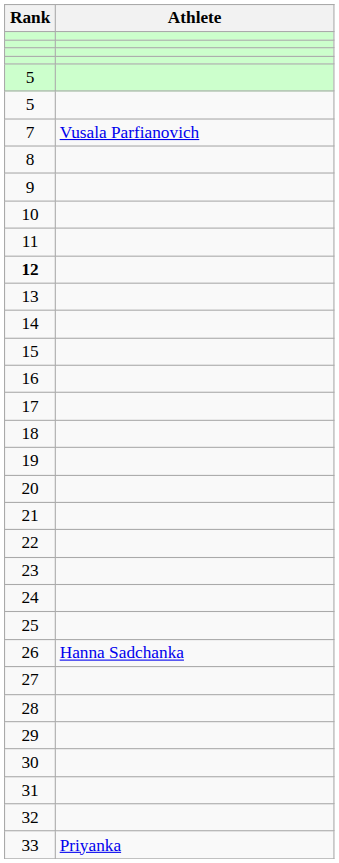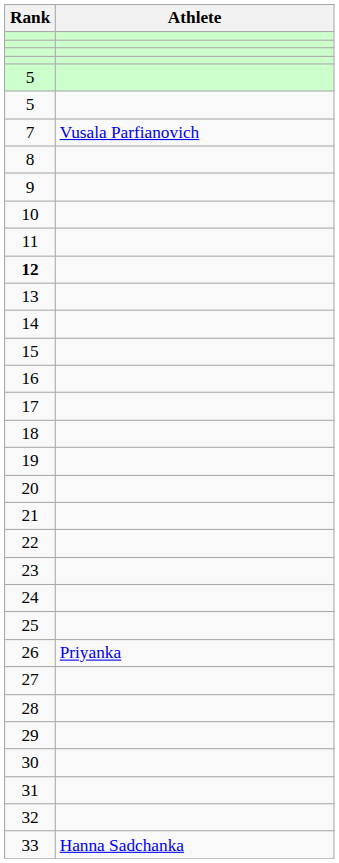(122, 652) Hanna Sadchanka -> (90, 652) Priyanka
(90, 844) Priyanka -> (122, 844) Hanna Sadchanka
